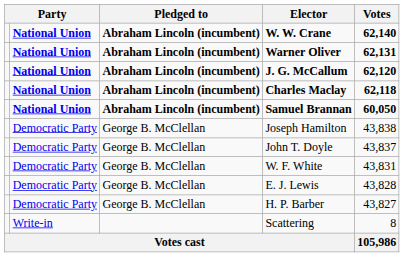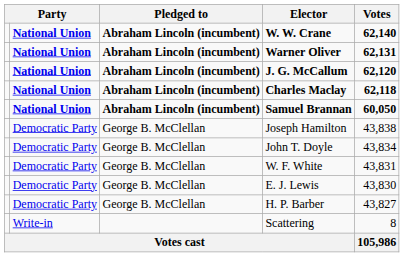(380, 147) 43,837 -> (380, 147) 43,834
(380, 185) 43,828 -> (380, 185) 43,830
